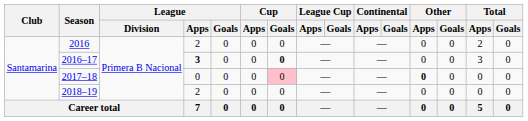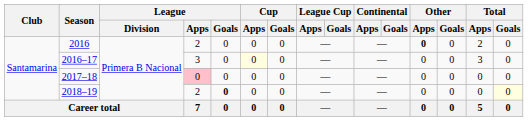(424, 44) normal -> (424, 44) bold
(197, 60) bold -> (197, 60) normal
(254, 60) no background -> (254, 60) lightyellow background
(282, 60) bold -> (282, 60) normal
(197, 76) no background -> (197, 76) pink background
(282, 76) pink background -> (282, 76) no background
(424, 76) bold -> (424, 76) normal
(226, 92) normal -> (226, 92) bold
(508, 92) no background -> (508, 92) lightyellow background
